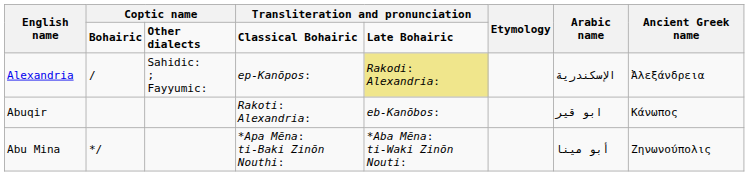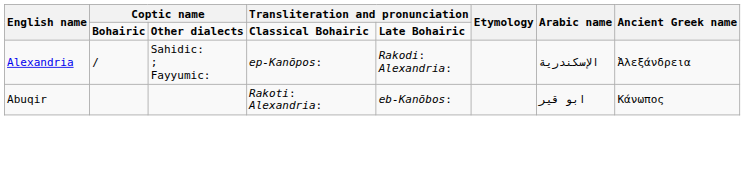(403, 75) khaki background -> (415, 62) no background
- row: (34, 149)
